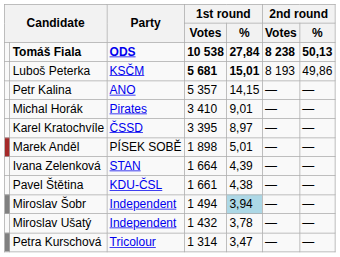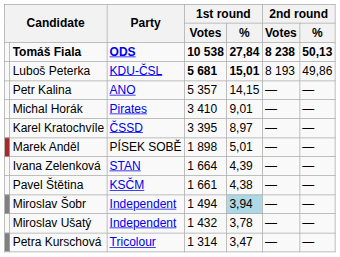(127, 71) KSČM -> (136, 71) KDU-ČSL
(136, 185) KDU-ČSL -> (127, 185) KSČM
